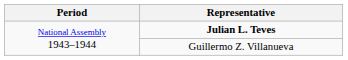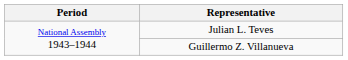(241, 30) bold -> (241, 30) normal
